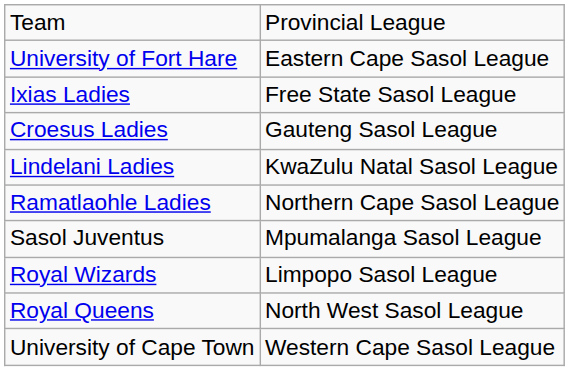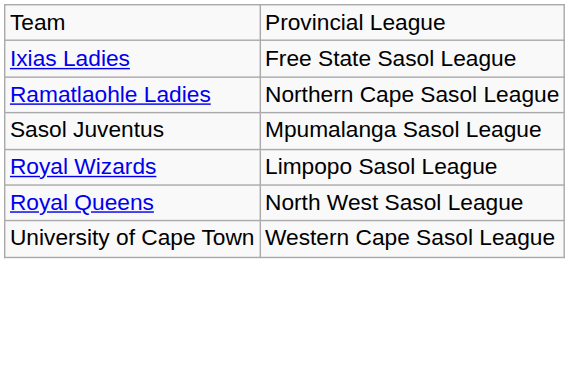- row: (124, 58)
- row: (89, 130)
- row: (92, 166)
